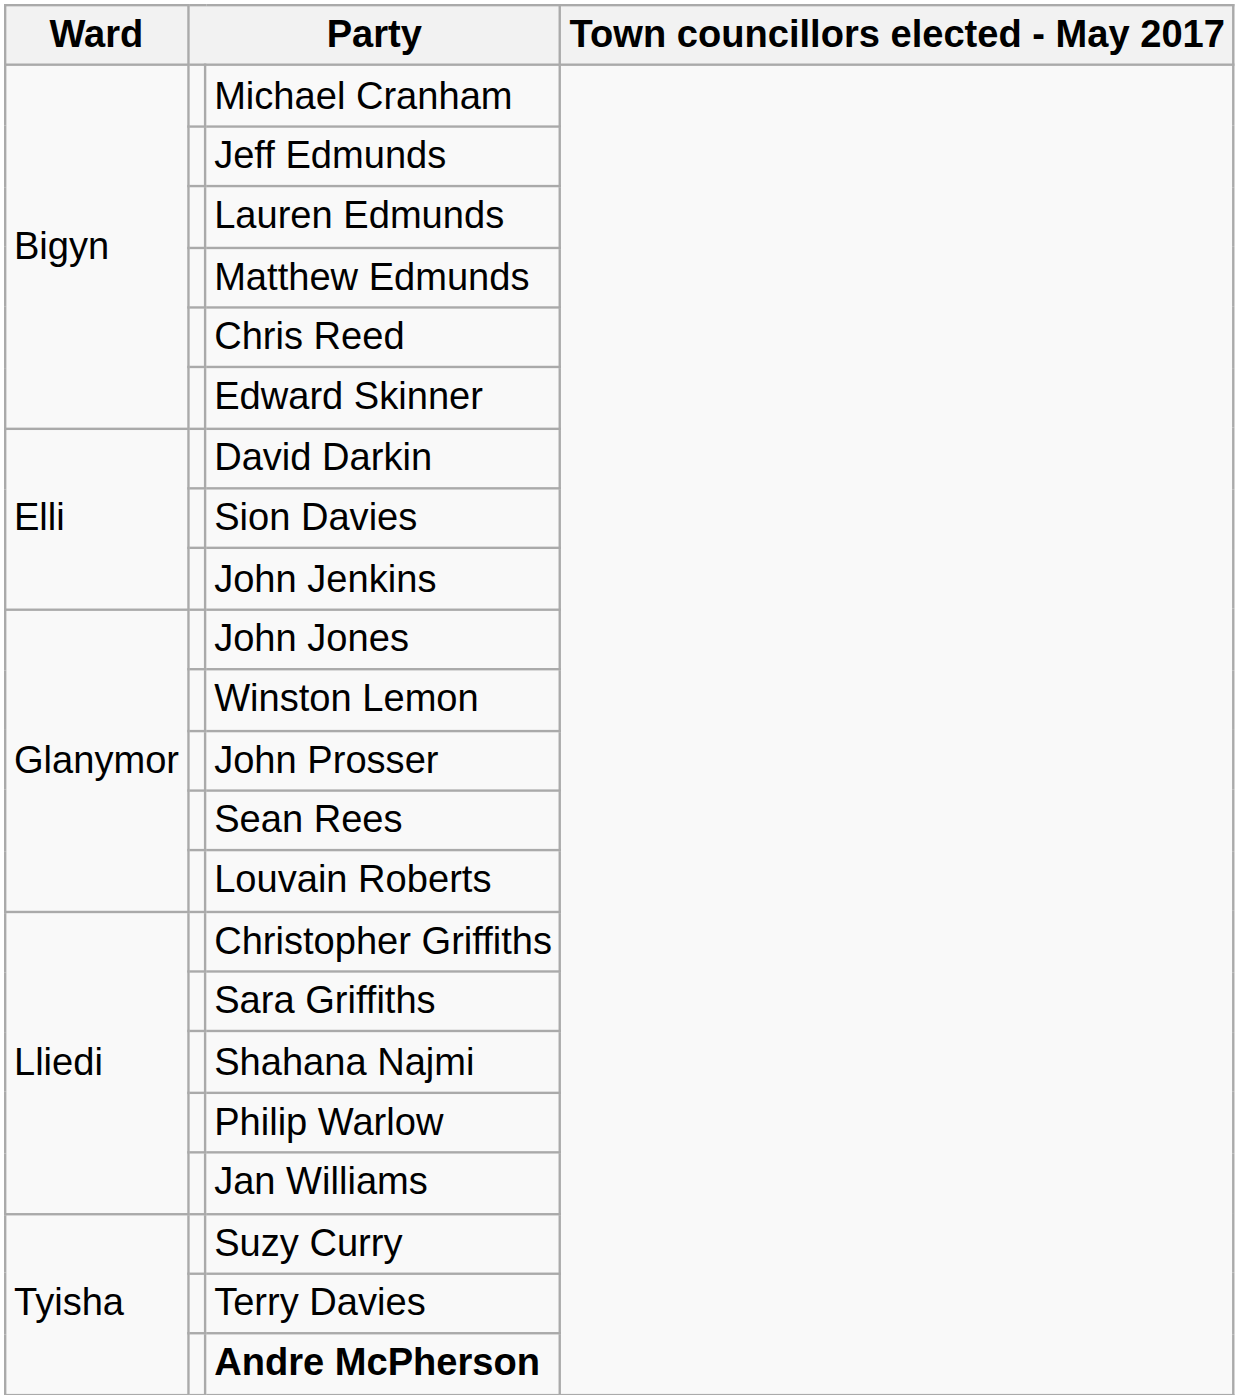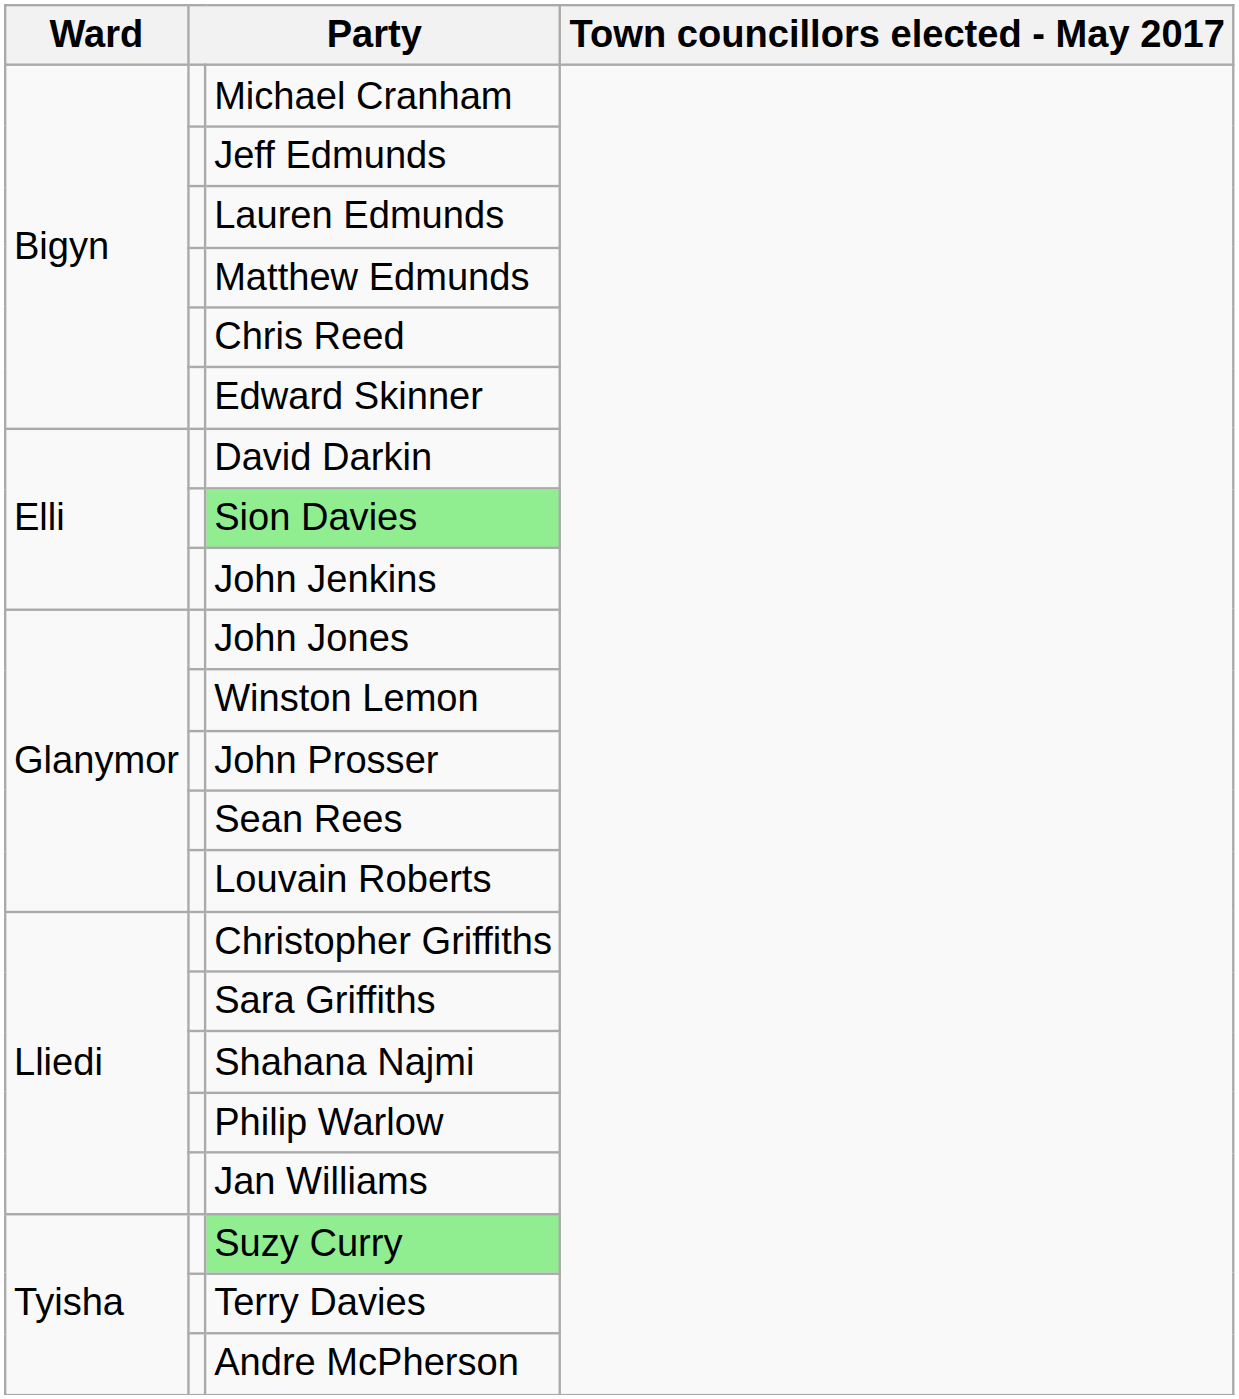(316, 517) no background -> (316, 517) lightgreen background
(308, 1242) no background -> (308, 1242) lightgreen background
(377, 1363) bold -> (367, 1363) normal
